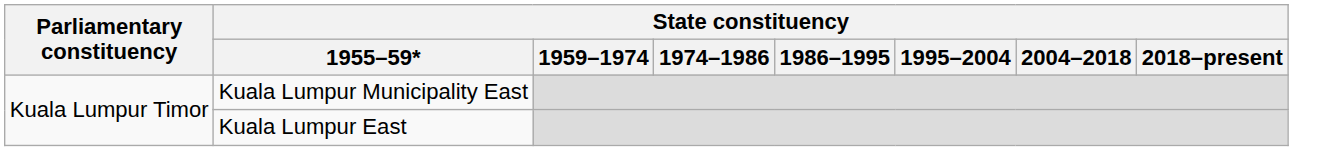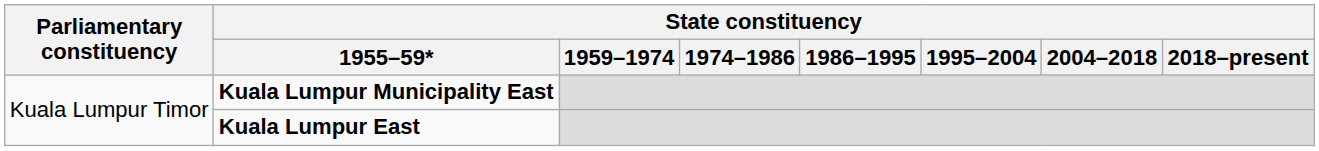(373, 92) normal -> (386, 92) bold
(313, 127) normal -> (319, 127) bold
